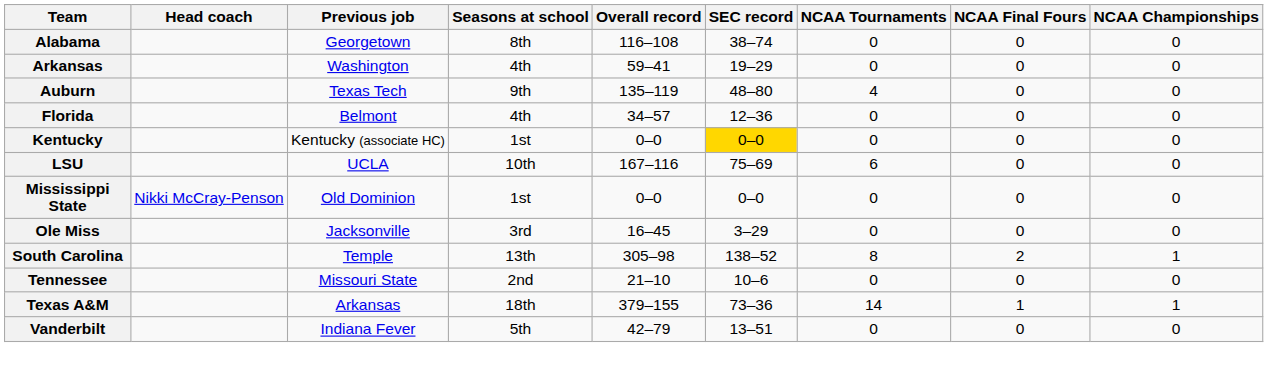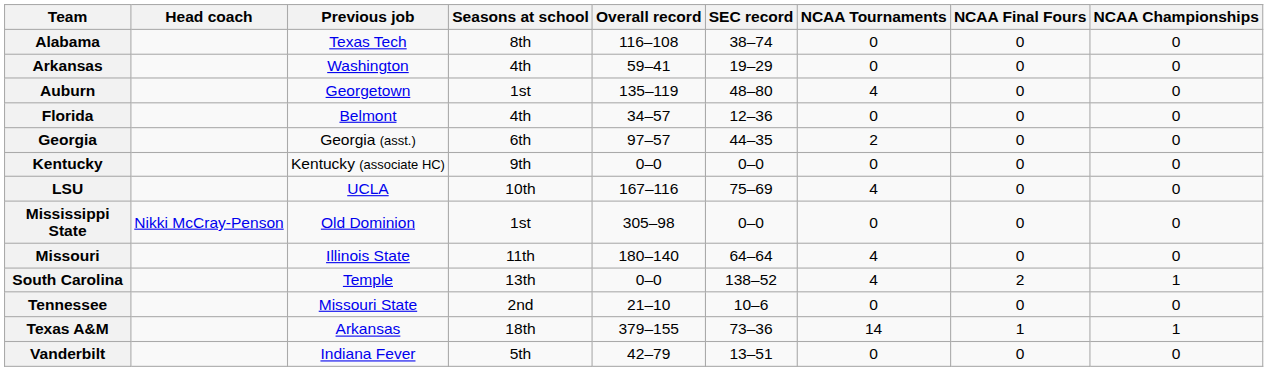(368, 42) Georgetown -> (368, 42) Texas Tech
(368, 91) Texas Tech -> (368, 91) Georgetown
(520, 91) 9th -> (520, 91) 1st
+ row: (68, 140)
(520, 140) 1st -> (520, 165) 9th
(751, 140) gold background -> (751, 165) no background
(874, 165) 6 -> (874, 189) 4
(649, 198) 0–0 -> (649, 222) 305–98
+ row: (68, 256)
- row: (68, 231)
(649, 256) 305–98 -> (649, 280) 0–0
(874, 256) 8 -> (874, 280) 4
